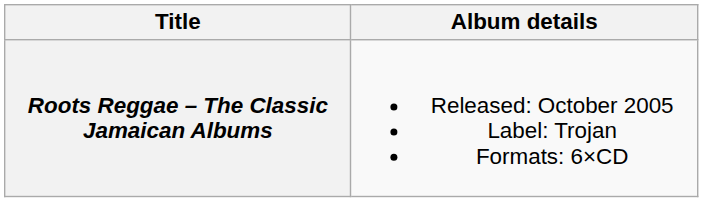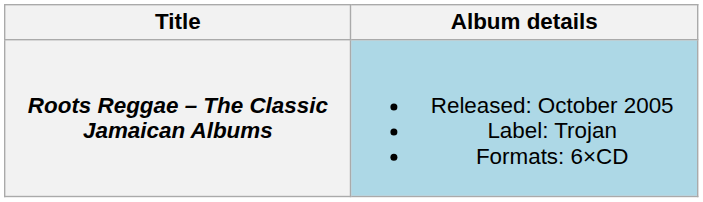(524, 131) no background -> (524, 131) lightblue background
